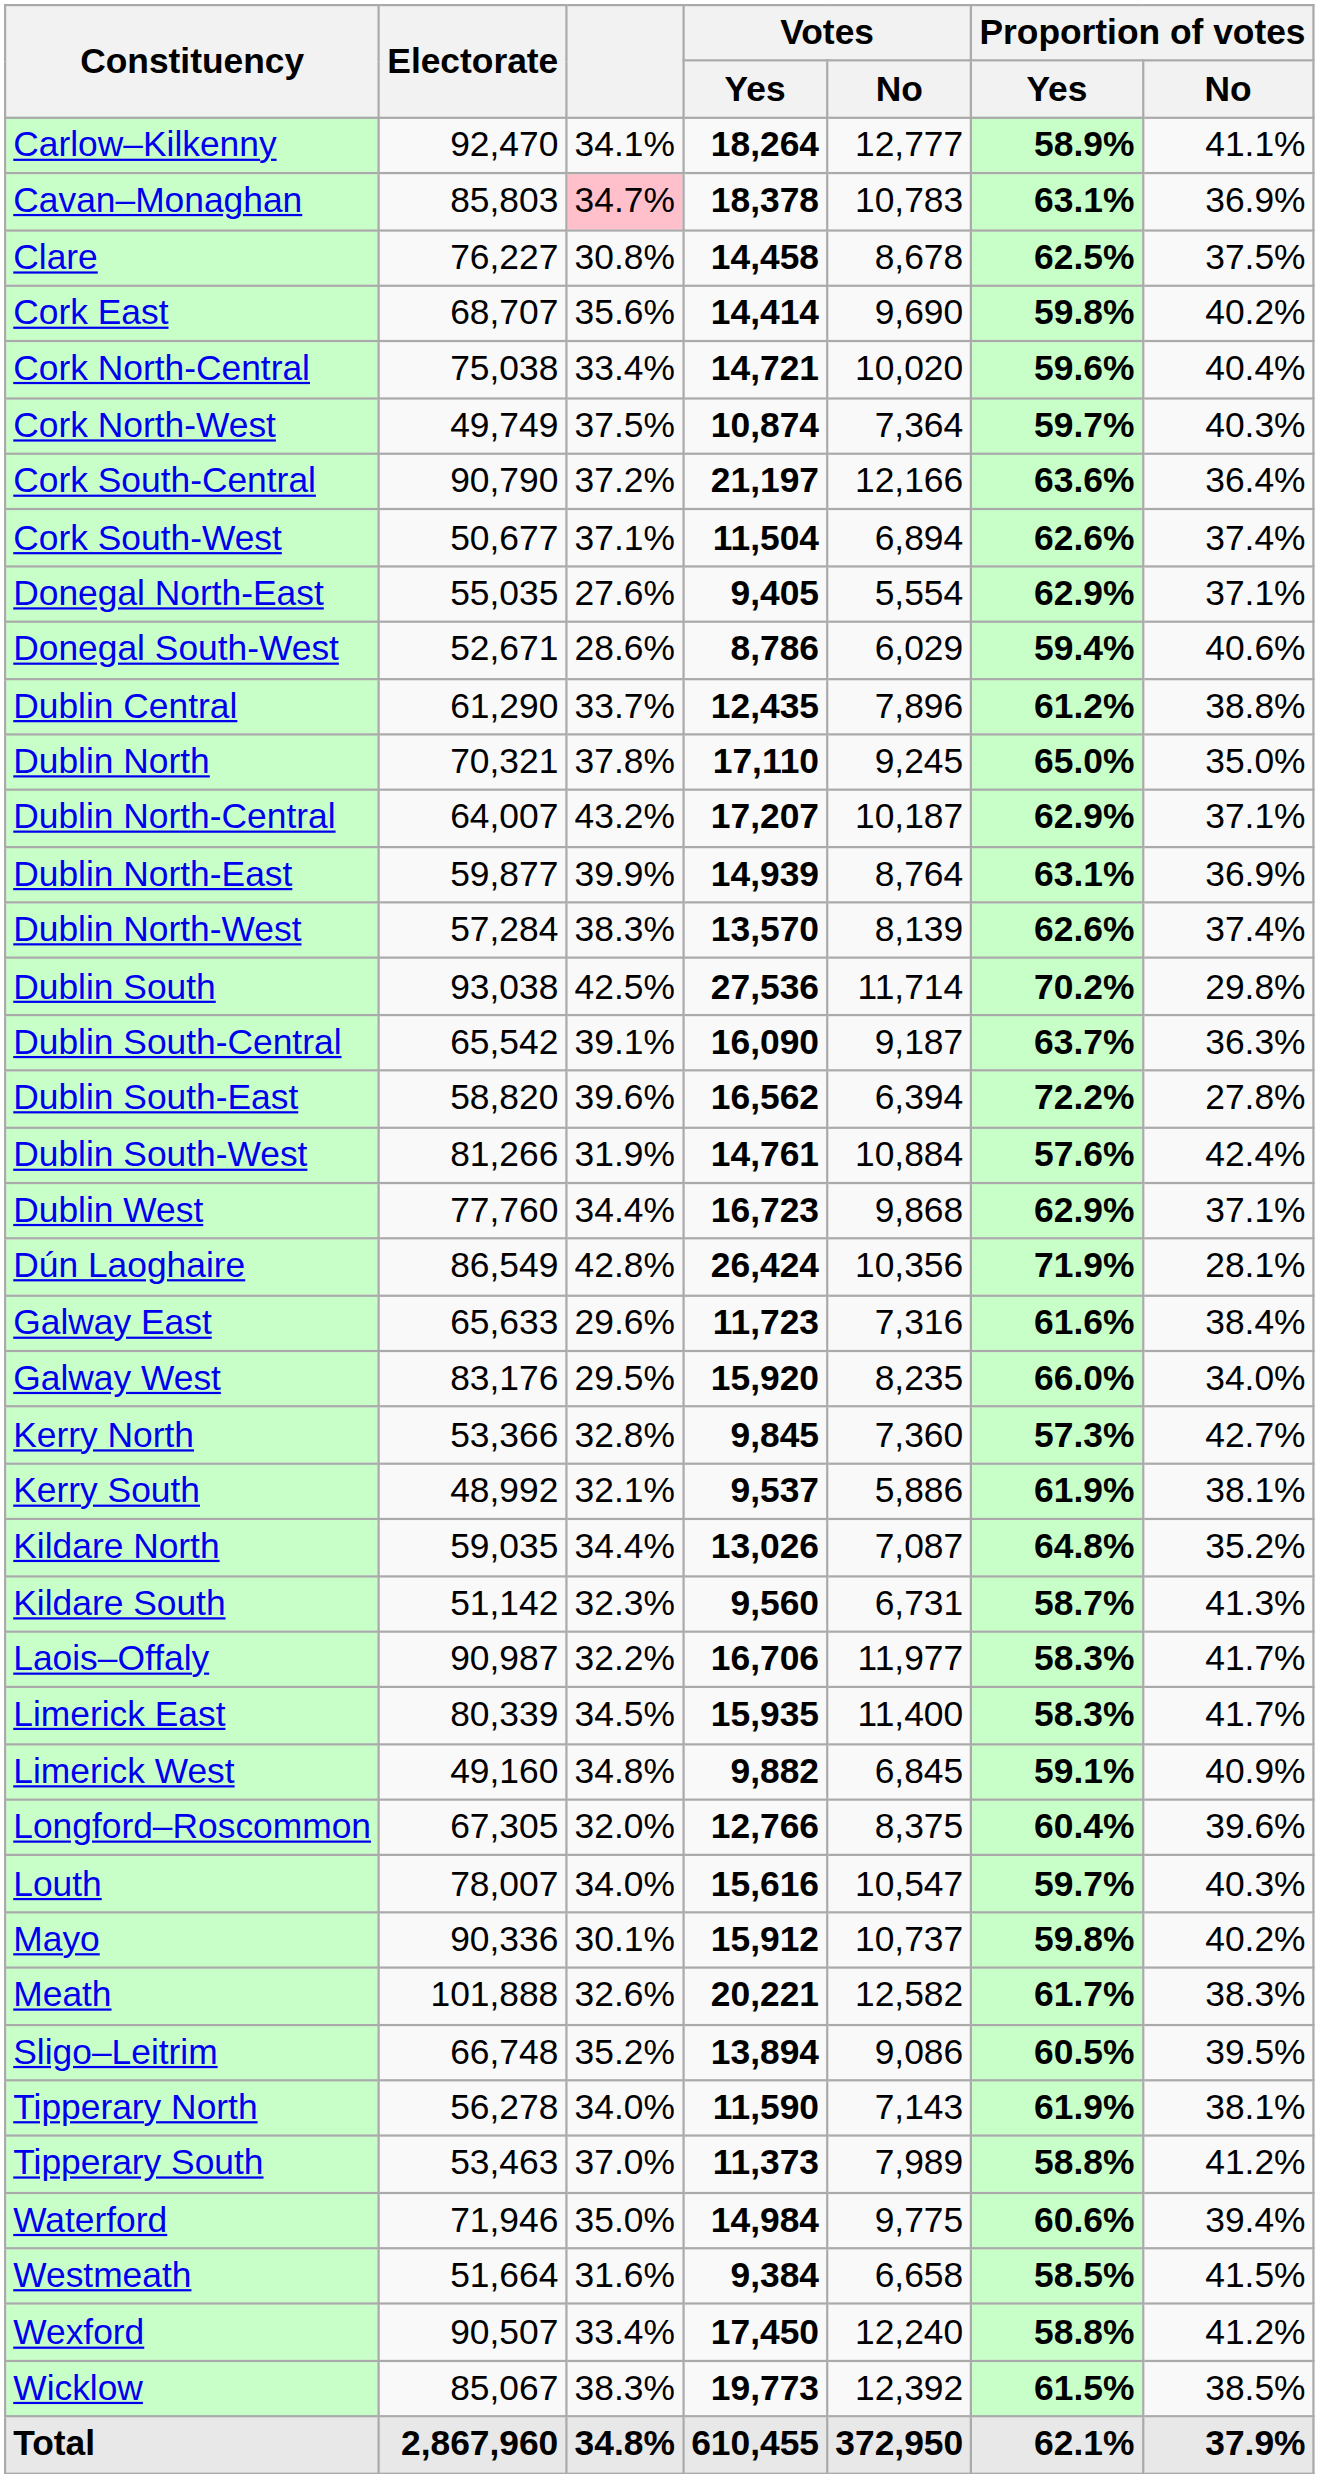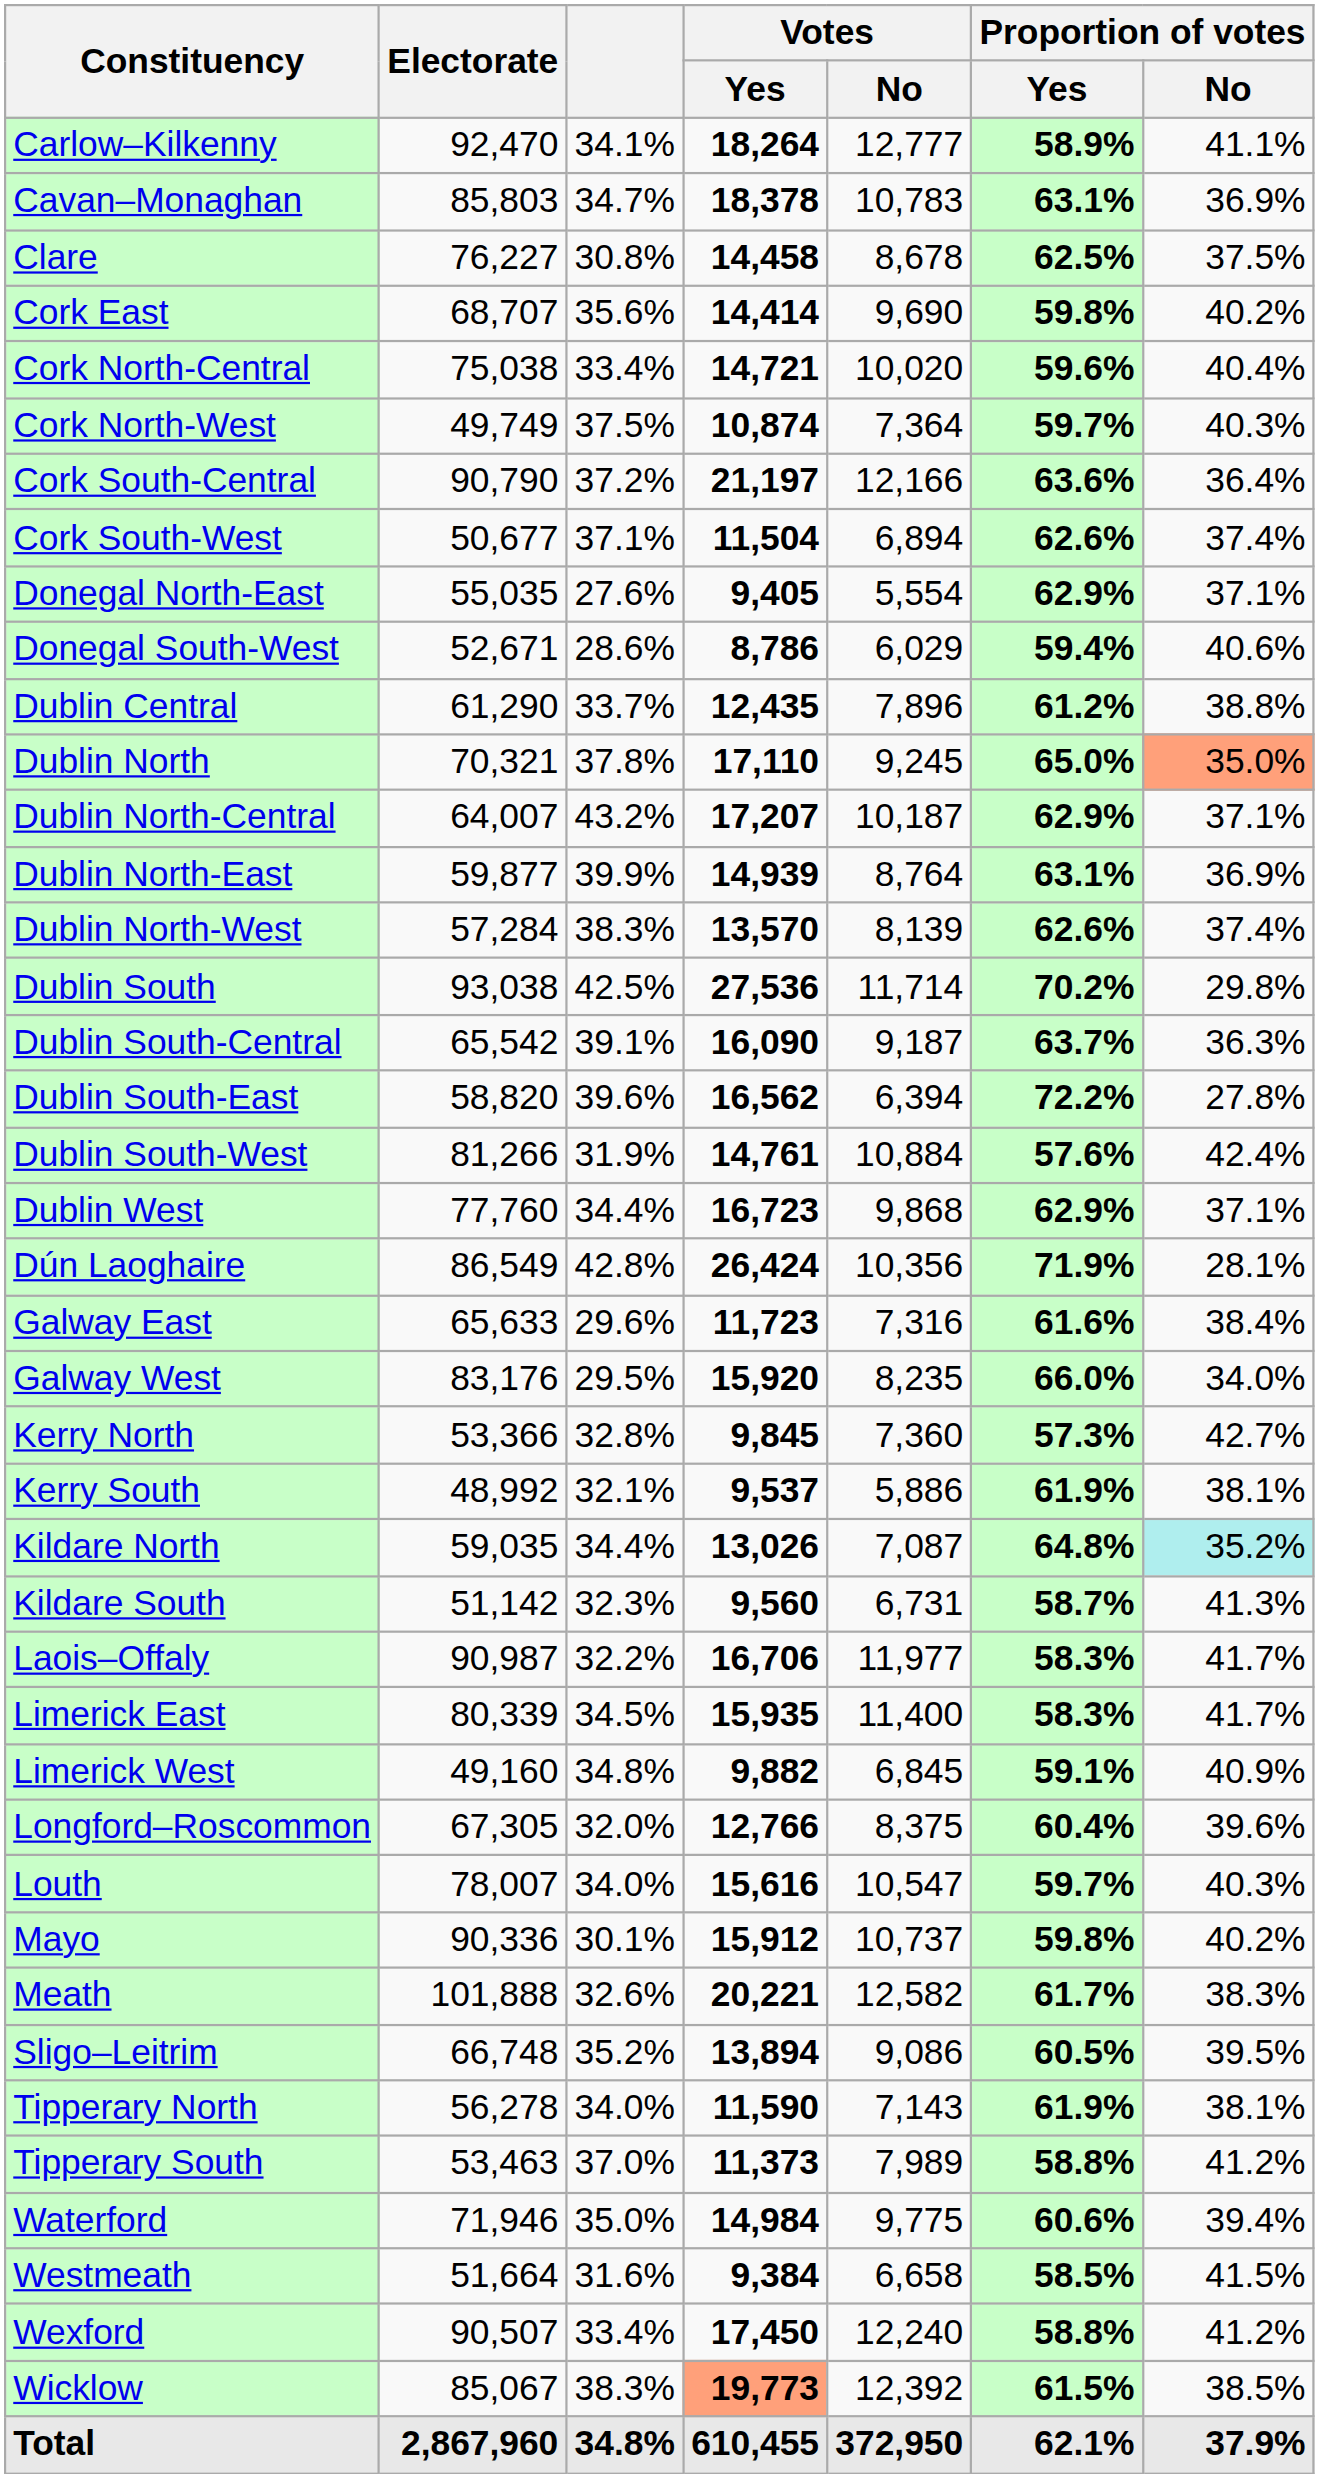(625, 200) pink background -> (625, 200) no background
(1255, 761) no background -> (1255, 761) lightsalmon background
(1255, 1546) no background -> (1255, 1546) paleturquoise background
(765, 2387) no background -> (765, 2387) lightsalmon background
